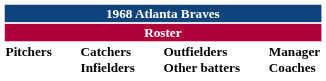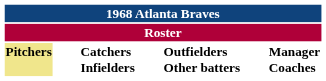(29, 51) no background -> (29, 51) khaki background
